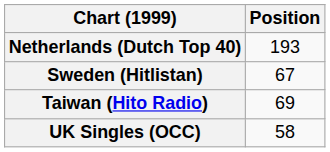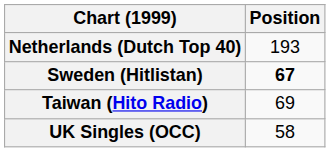(285, 75) normal -> (285, 75) bold
